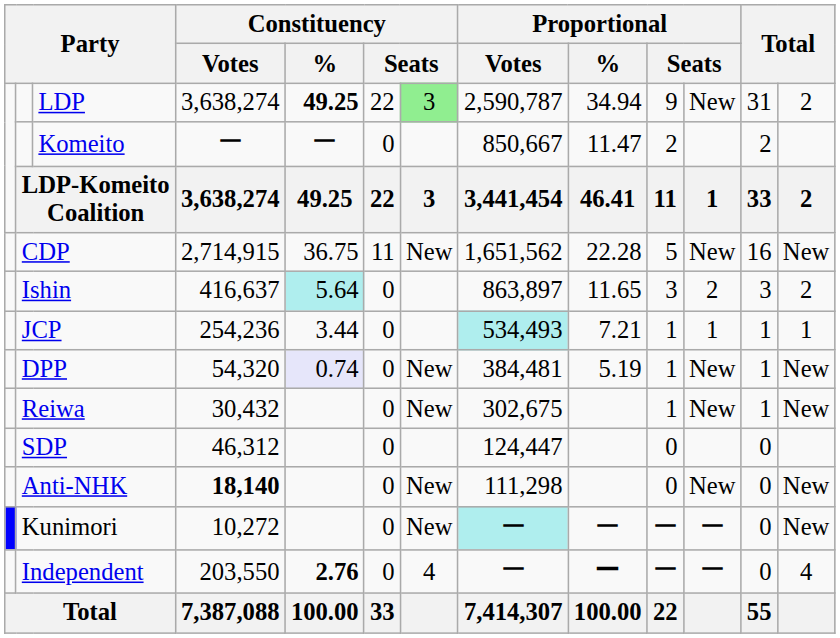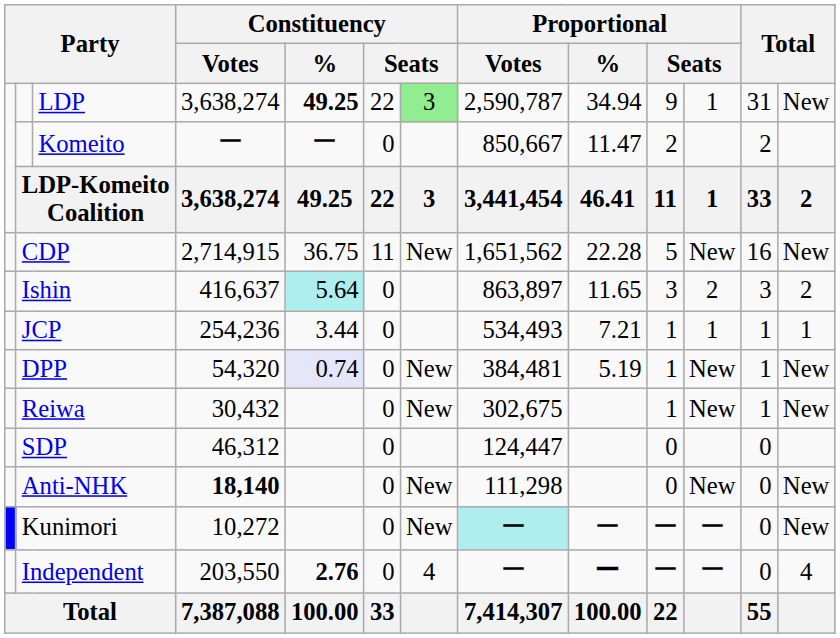(712, 102) New -> (712, 102) 1
(806, 102) 2 -> (806, 102) New
(522, 329) paleturquoise background -> (522, 329) no background
